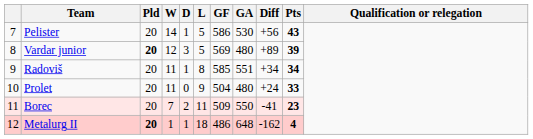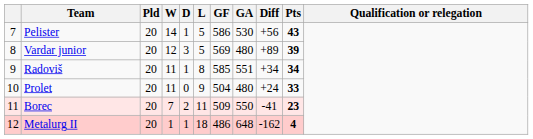(151, 50) bold -> (151, 50) normal
(151, 124) bold -> (151, 124) normal
